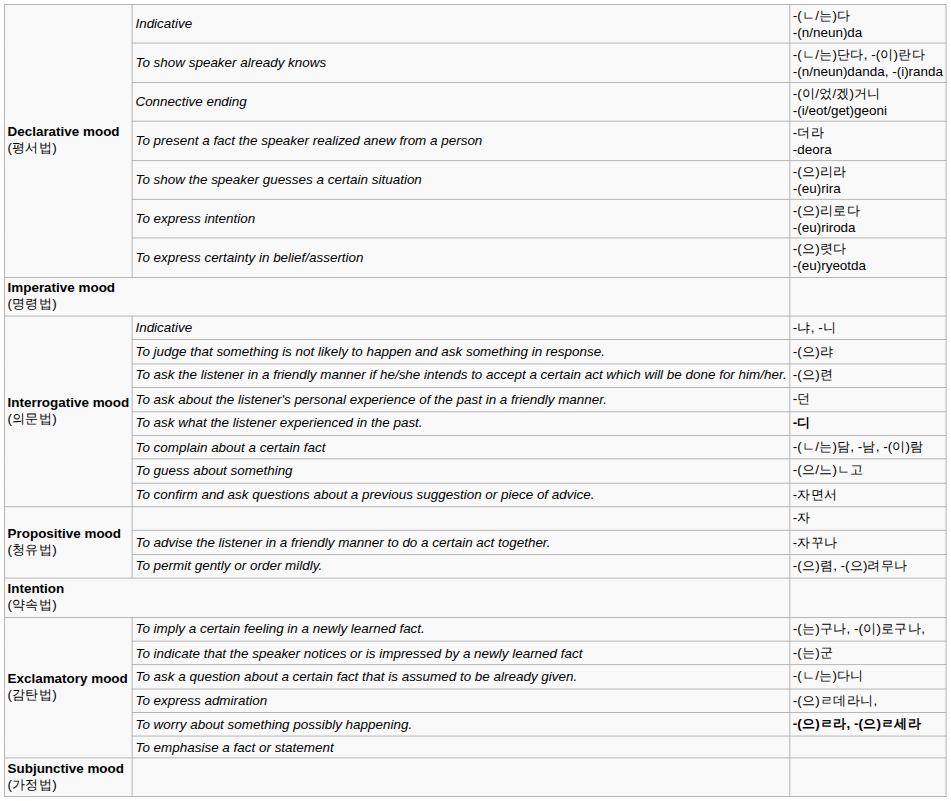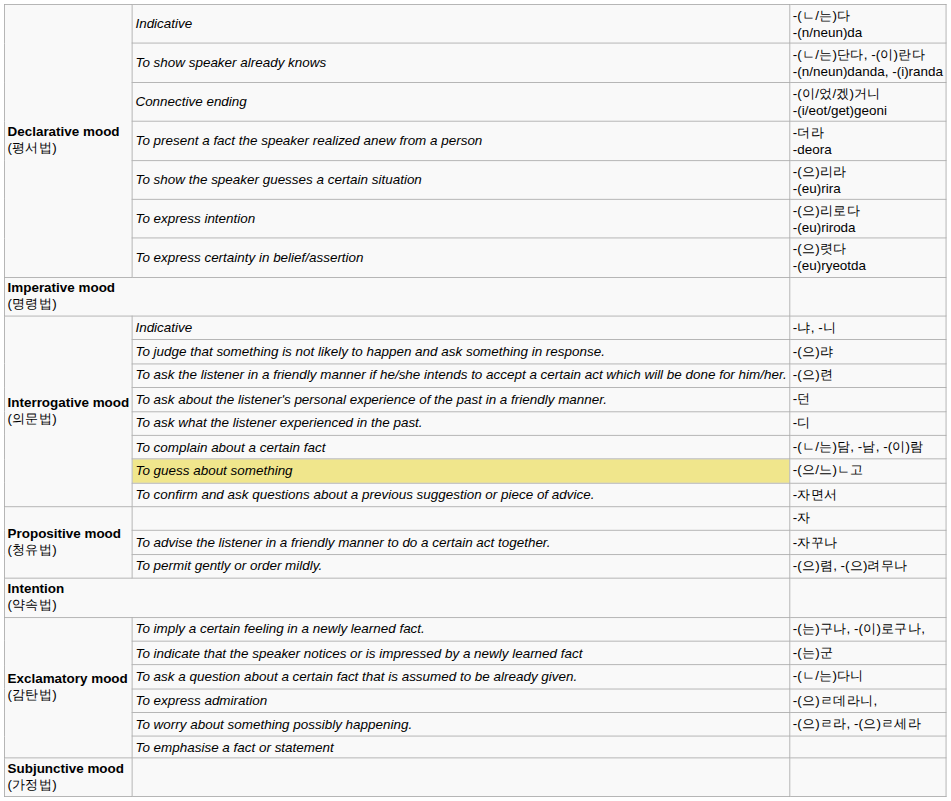(802, 422) bold -> (802, 422) normal
(214, 471) no background -> (214, 471) khaki background
(857, 724) bold -> (857, 724) normal
